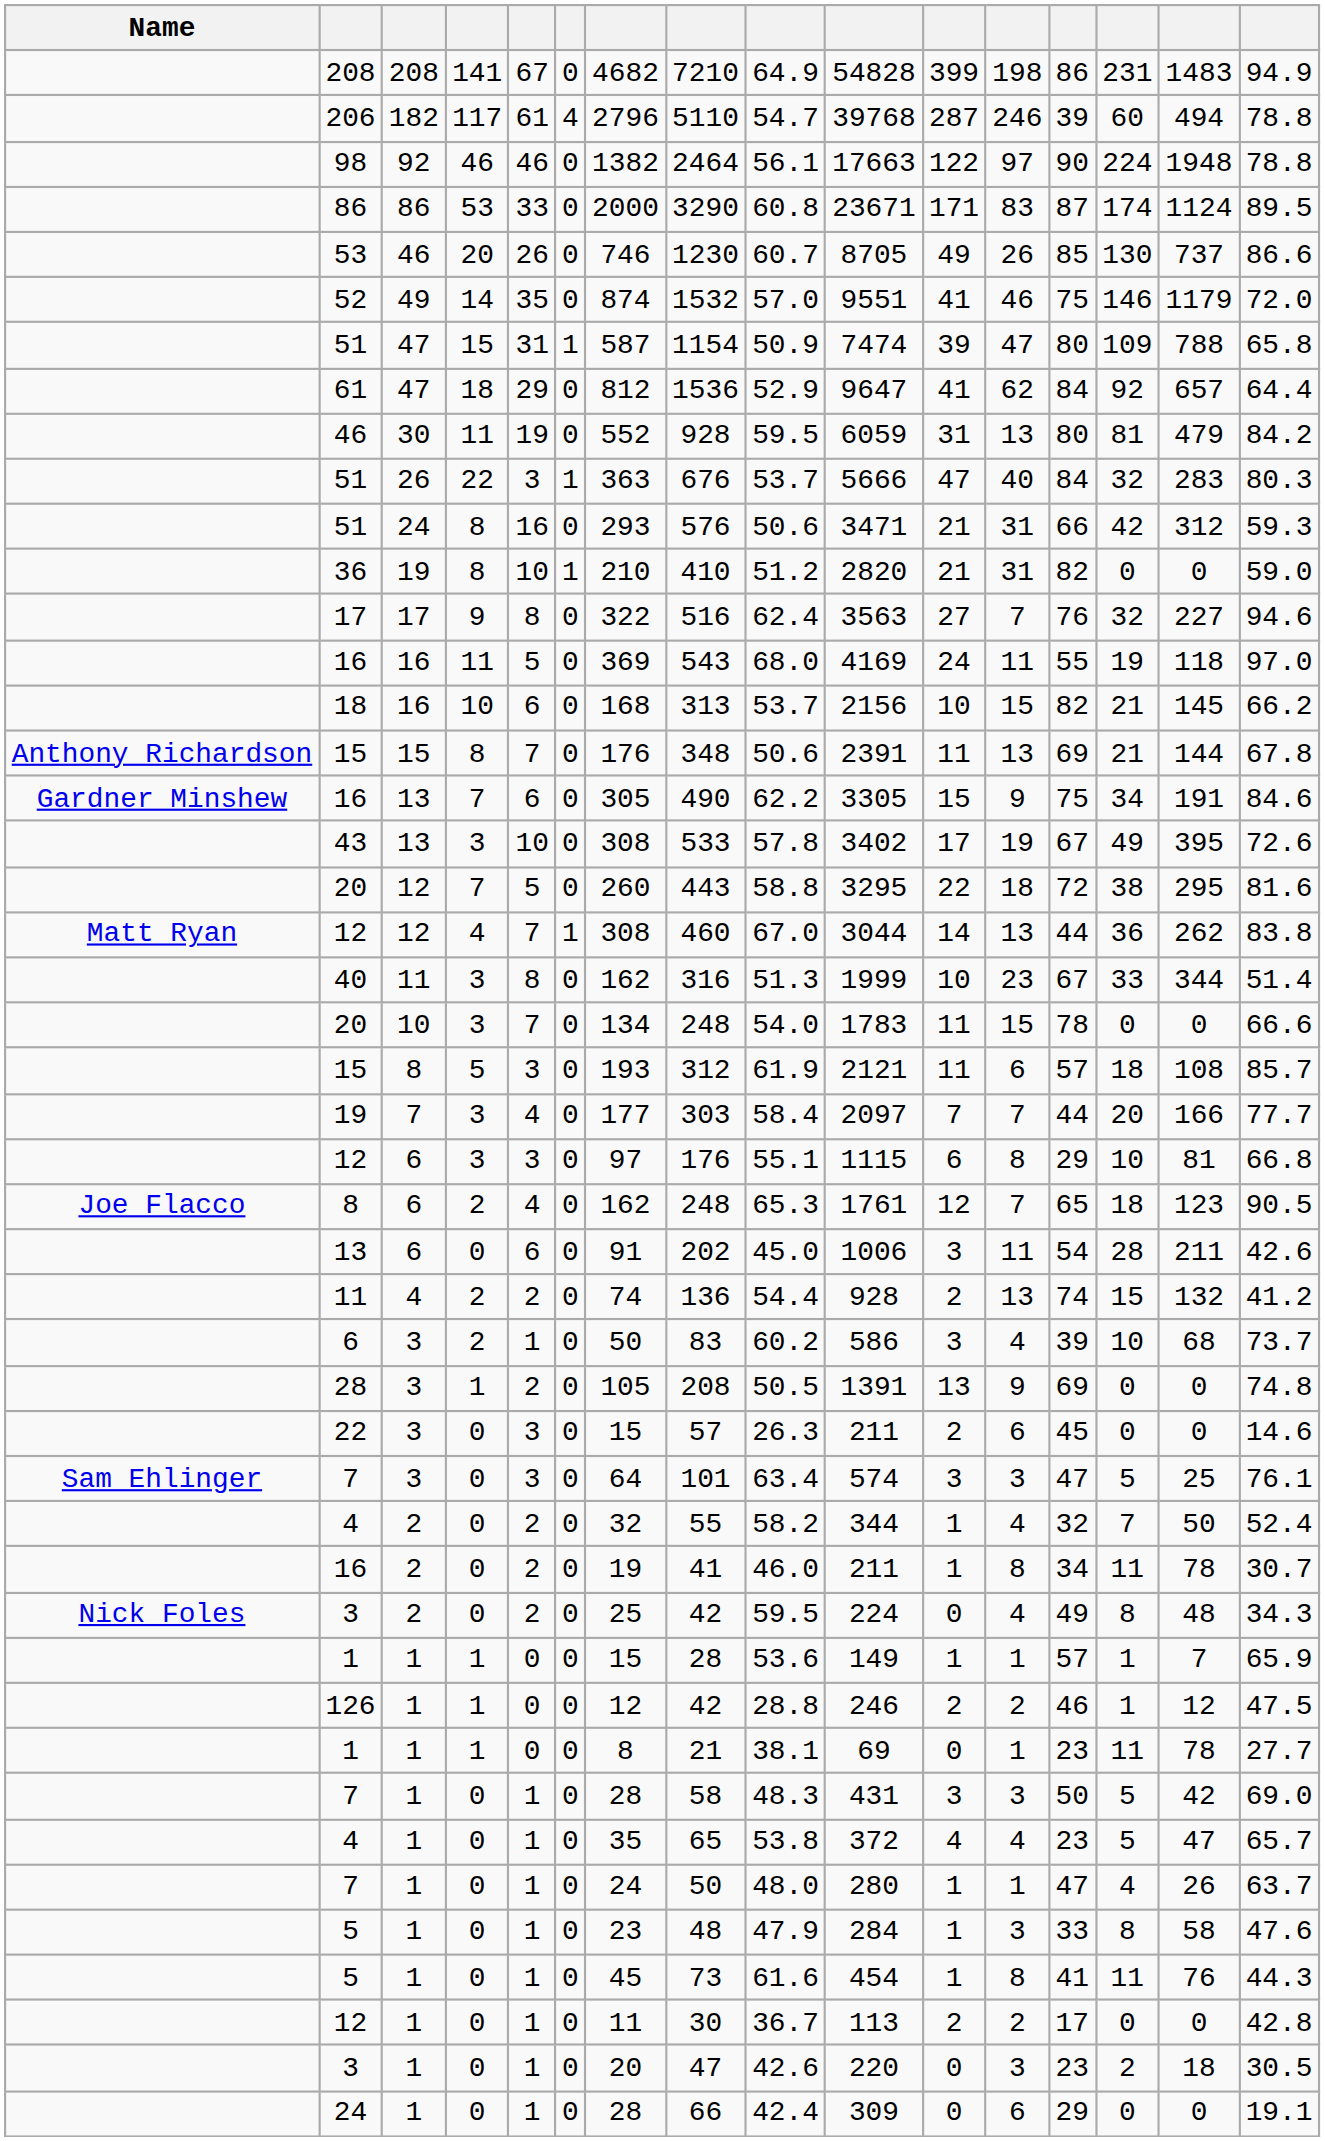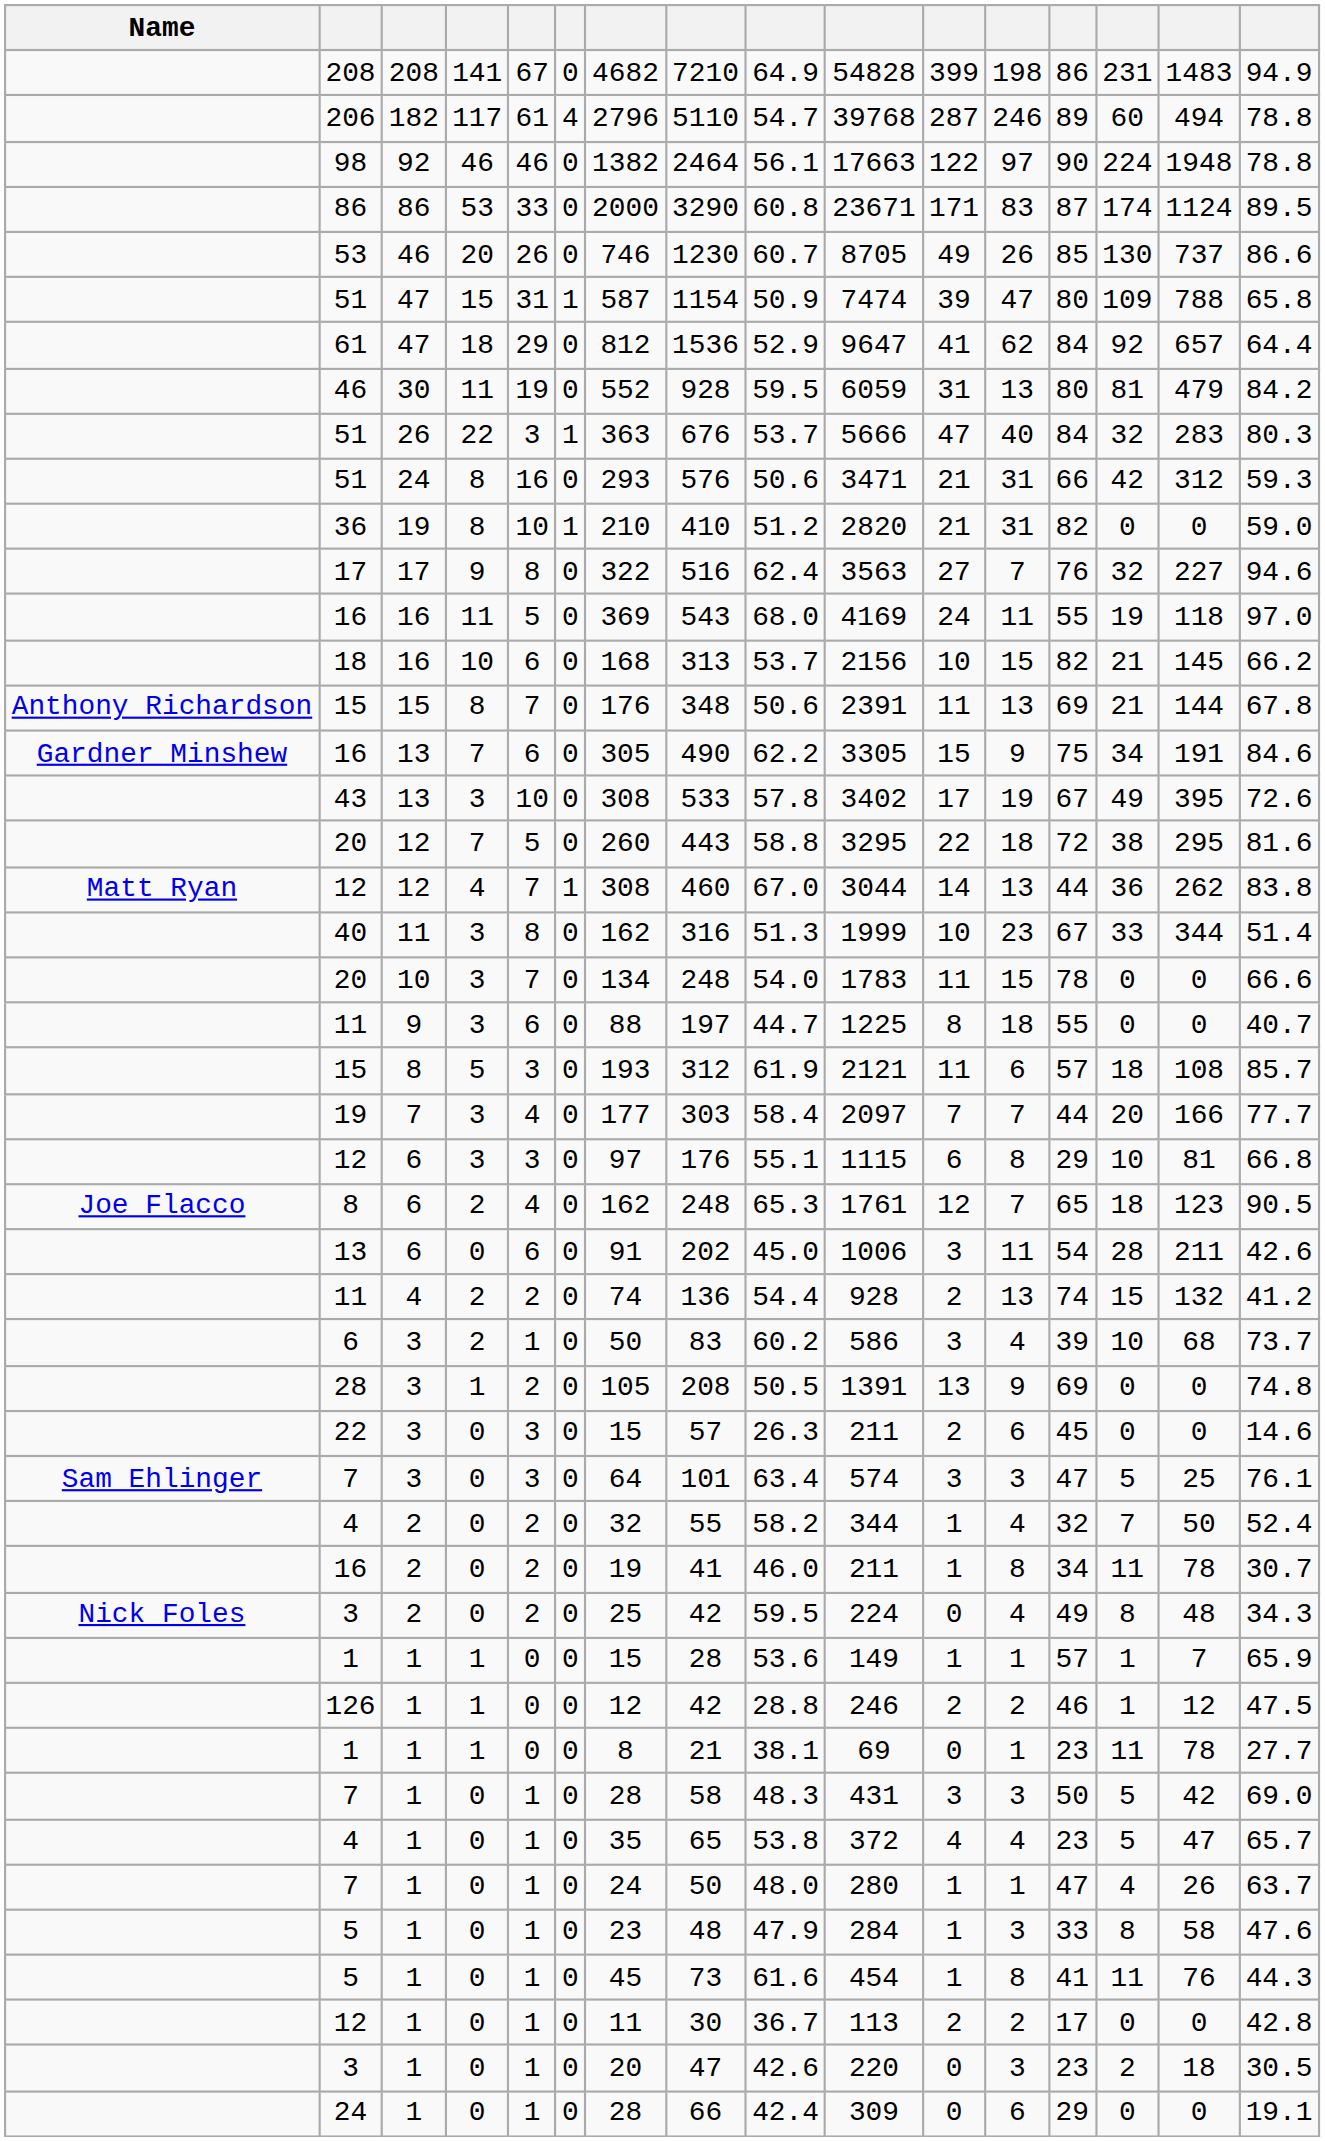(1072, 118) 39 -> (1072, 118) 89
- row: (350, 300)
+ row: (350, 1025)
